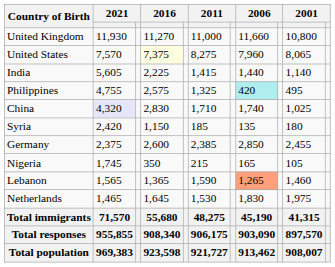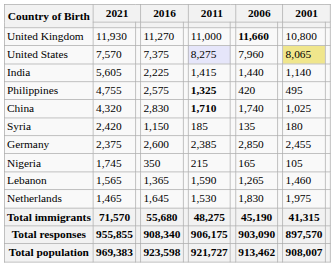(254, 36) normal -> (254, 36) bold
(156, 54) lightyellow background -> (156, 54) no background
(204, 54) no background -> (204, 54) lavender background
(298, 54) no background -> (298, 54) khaki background
(204, 90) normal -> (204, 90) bold
(247, 90) paleturquoise background -> (247, 90) no background
(109, 108) lavender background -> (109, 108) no background
(204, 108) normal -> (204, 108) bold
(251, 180) lightsalmon background -> (251, 180) no background
